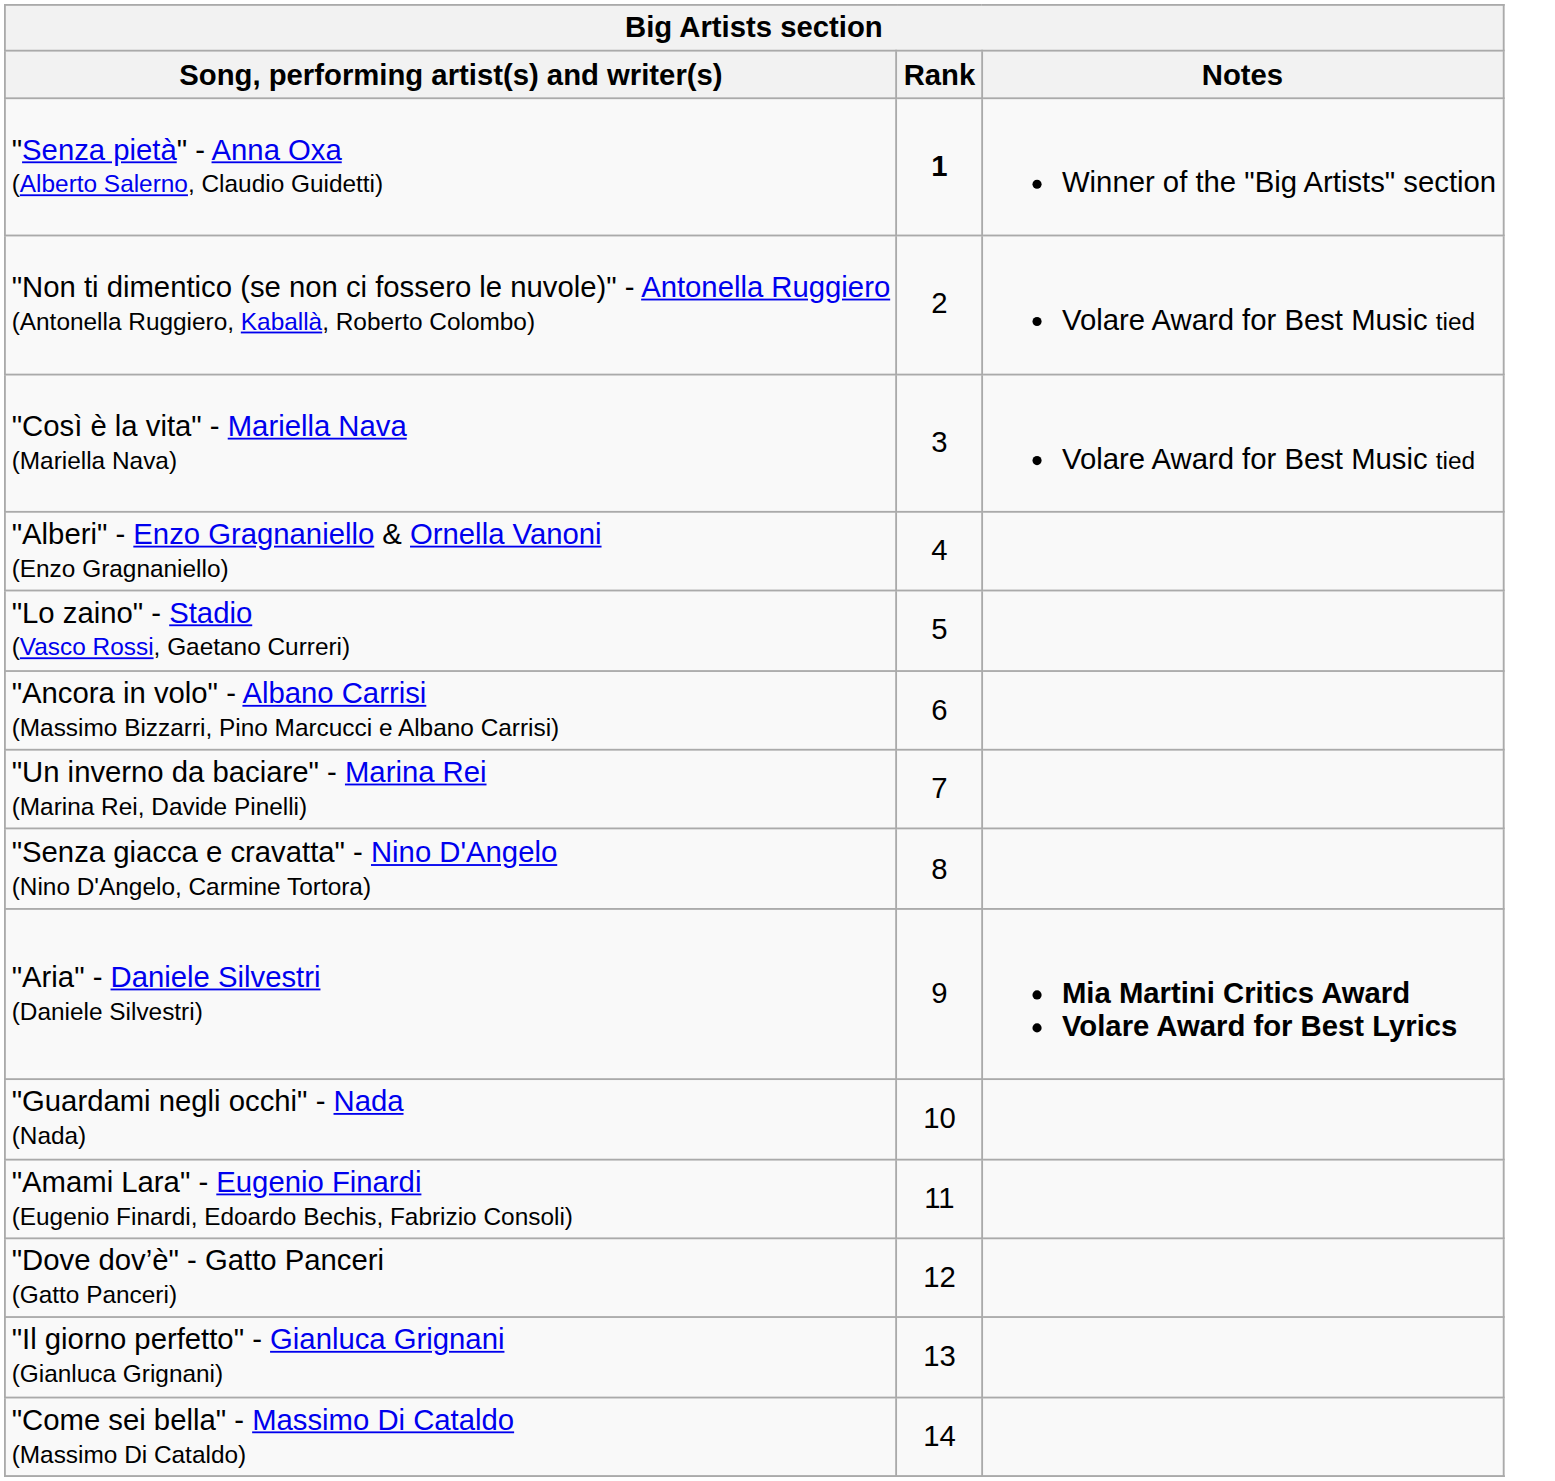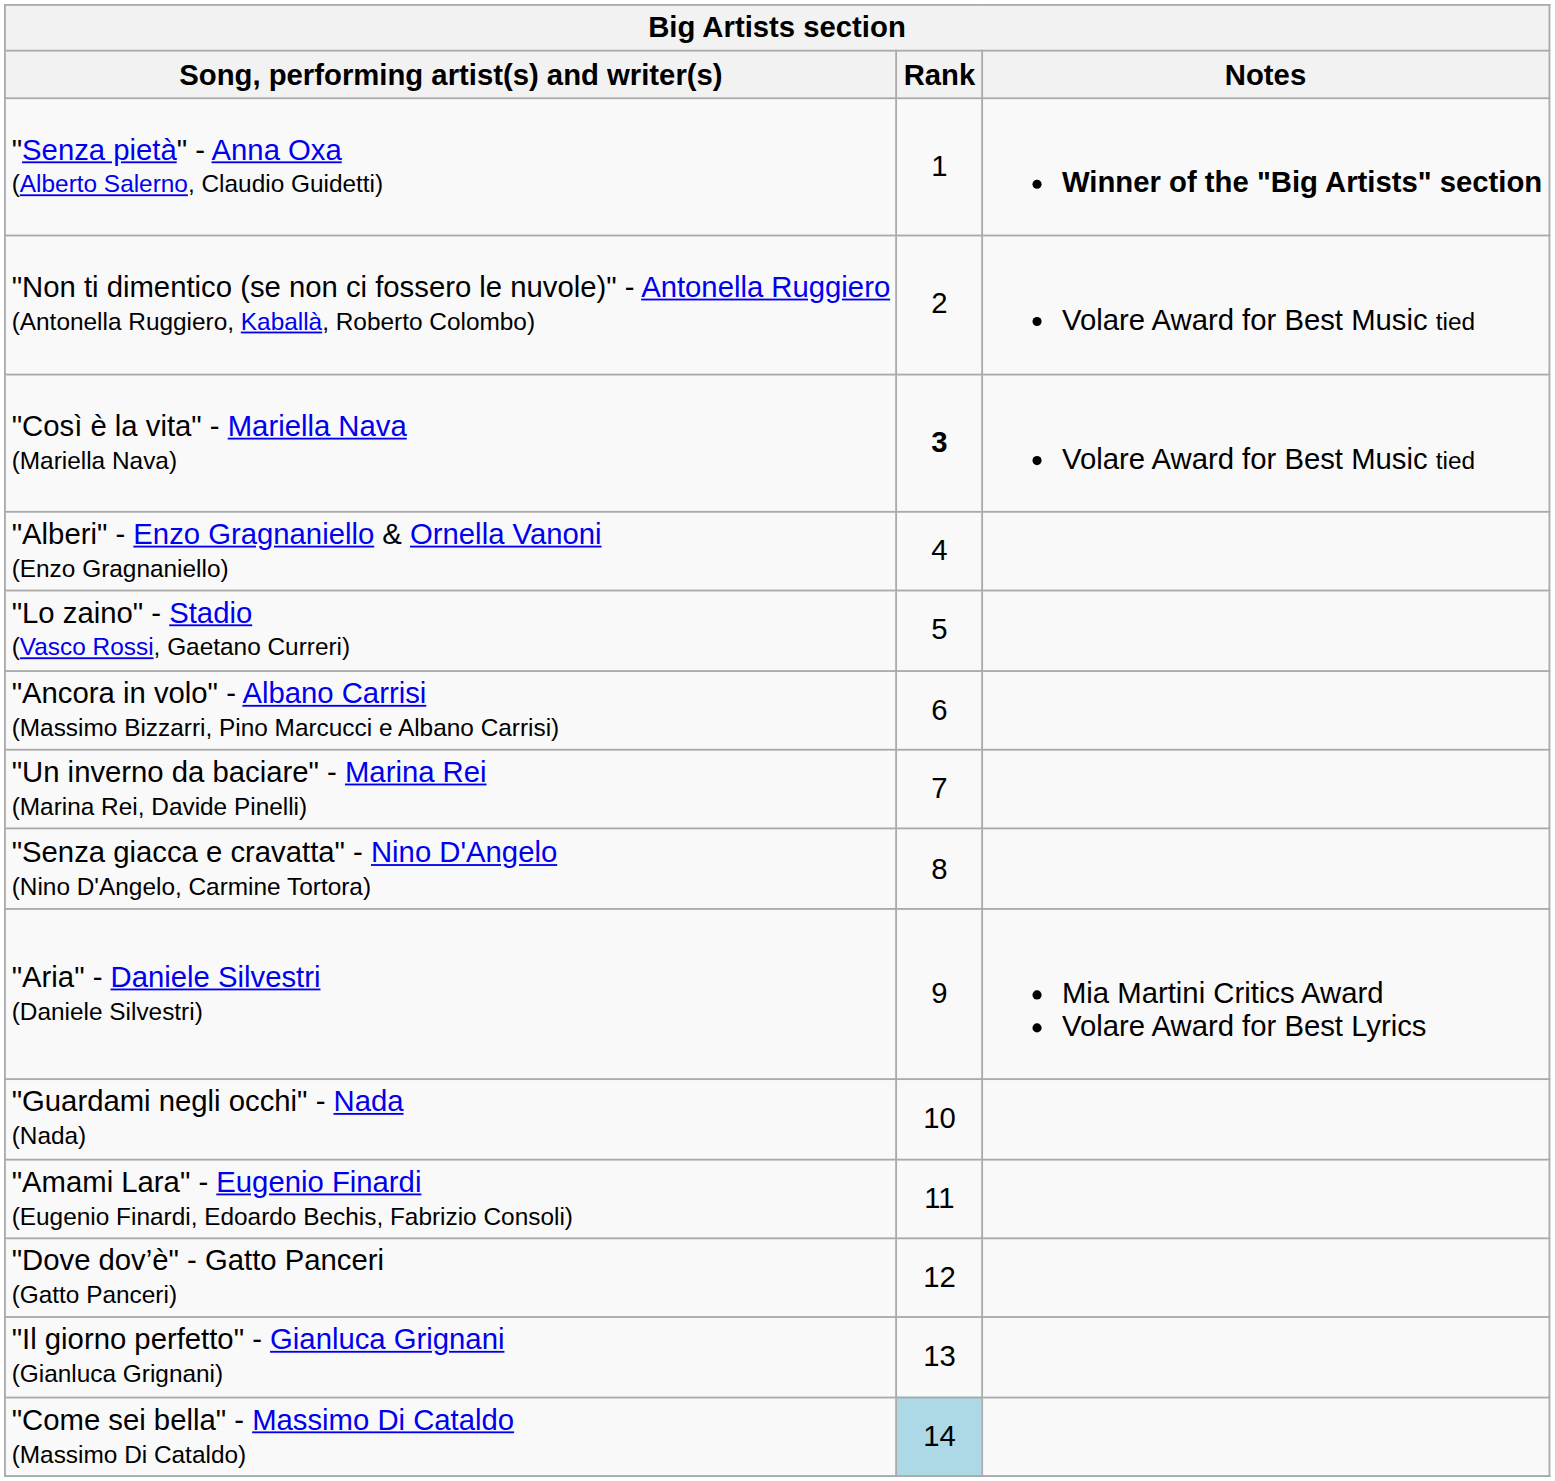(939, 166) bold -> (939, 166) normal
(1242, 183) normal -> (1266, 183) bold
(939, 442) normal -> (939, 442) bold
(1242, 1010) bold -> (1266, 1010) normal
(939, 1436) no background -> (939, 1436) lightblue background
